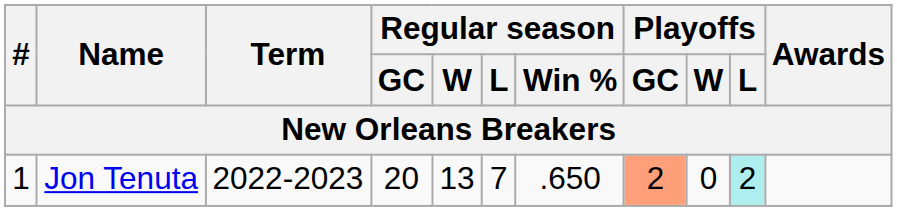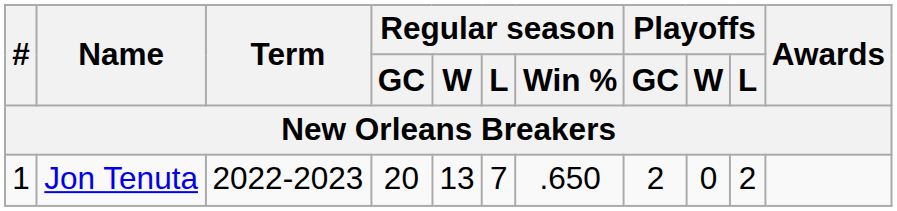(655, 179) lightsalmon background -> (655, 179) no background
(748, 179) paleturquoise background -> (748, 179) no background
